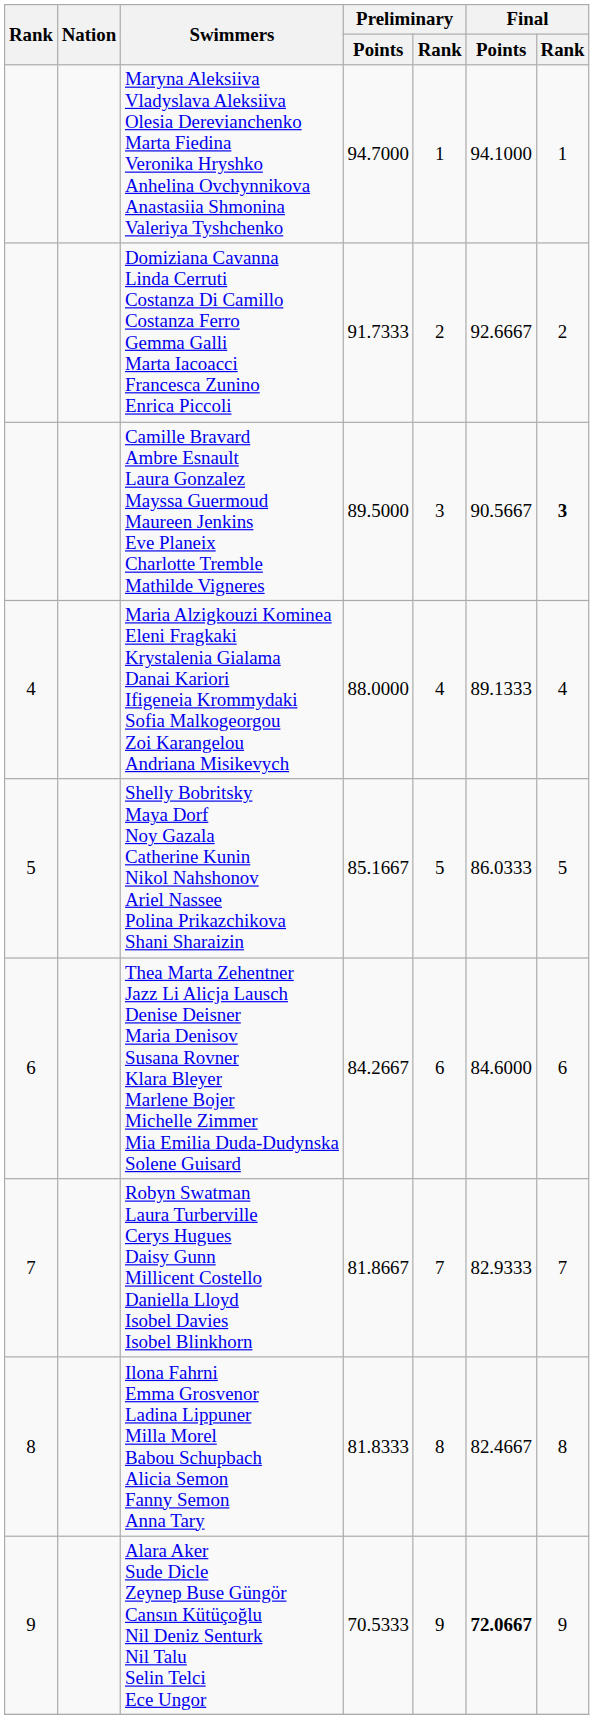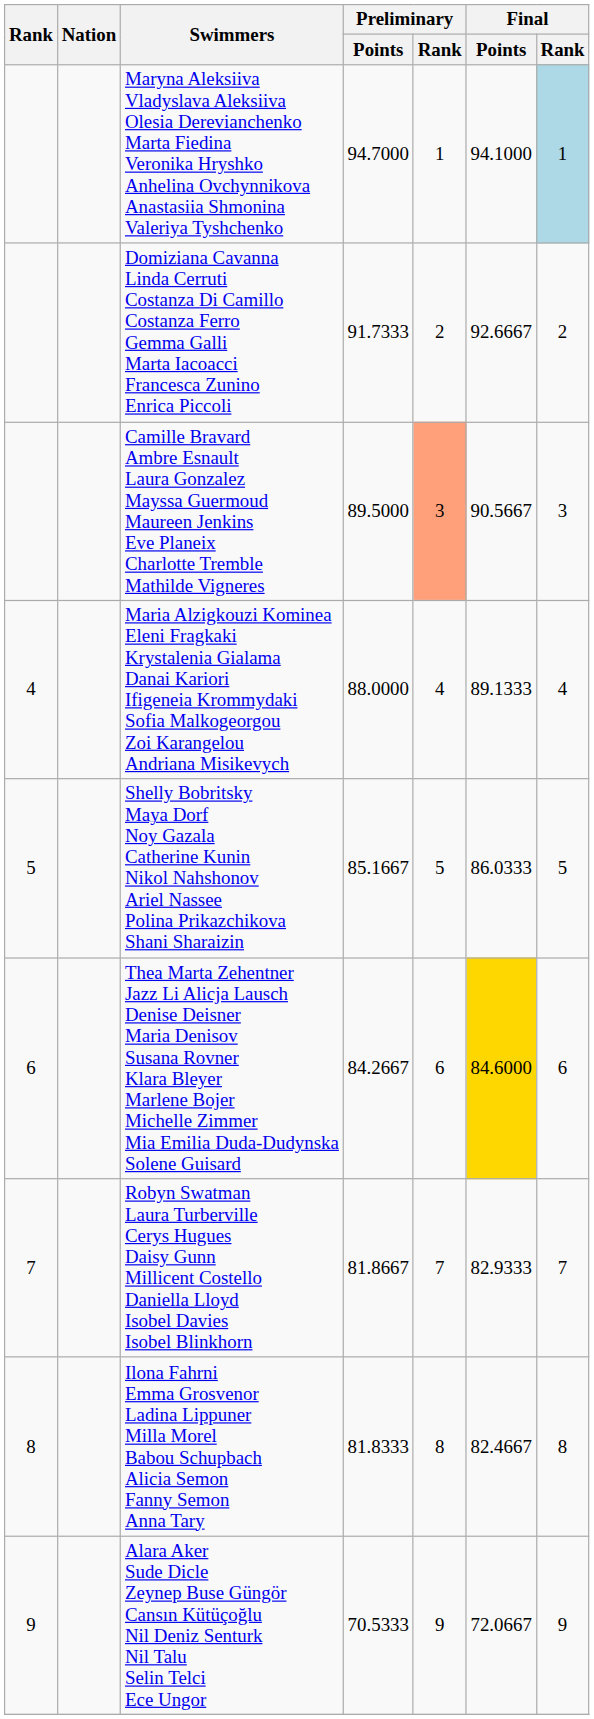(563, 153) no background -> (563, 153) lightblue background
(440, 510) no background -> (440, 510) lightsalmon background
(563, 510) bold -> (563, 510) normal
(501, 1068) no background -> (501, 1068) gold background
(501, 1625) bold -> (501, 1625) normal
